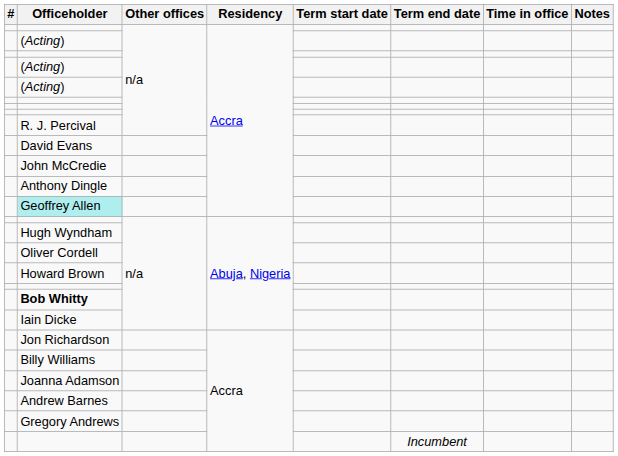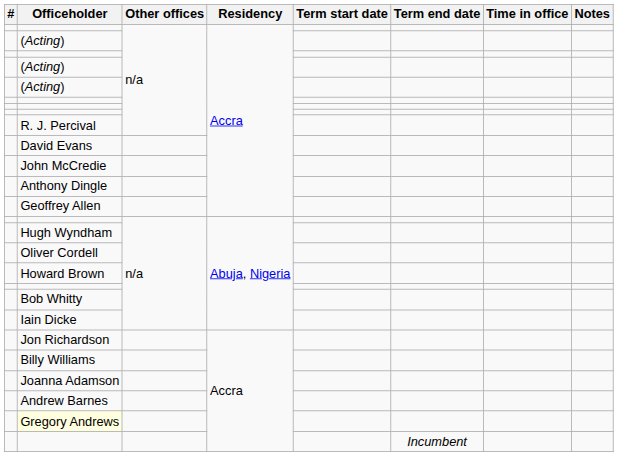(60, 206) paleturquoise background -> (60, 206) no background
(54, 299) bold -> (51, 299) normal
(70, 421) no background -> (70, 421) lightyellow background
